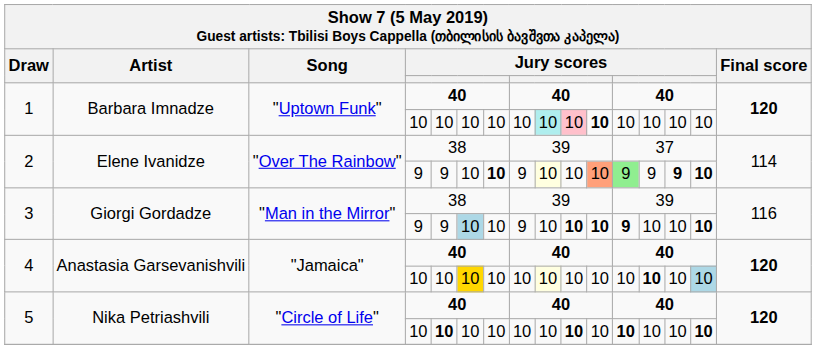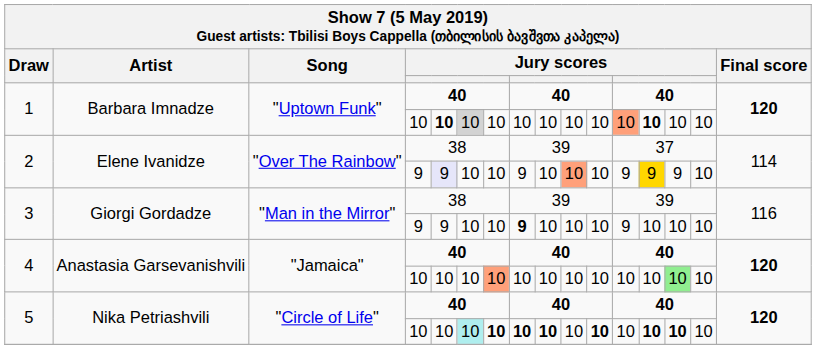(444, 122) normal -> (444, 122) bold
(470, 122) no background -> (470, 122) lightgrey background
(548, 122) paleturquoise background -> (548, 122) no background
(574, 122) pink background -> (574, 122) no background
(600, 122) bold -> (600, 122) normal
(626, 122) no background -> (626, 122) lightsalmon background
(652, 122) normal -> (652, 122) bold
(444, 174) no background -> (444, 174) lavender background
(496, 174) bold -> (496, 174) normal
(548, 174) lightyellow background -> (548, 174) no background
(574, 174) no background -> (574, 174) lightsalmon background
(600, 174) lightsalmon background -> (600, 174) no background
(626, 174) lightgreen background -> (626, 174) no background
(652, 174) no background -> (652, 174) gold background
(678, 174) bold -> (678, 174) normal
(704, 174) bold -> (704, 174) normal
(470, 226) lightblue background -> (470, 226) no background
(522, 226) normal -> (522, 226) bold
(574, 226) bold -> (574, 226) normal
(600, 226) bold -> (600, 226) normal
(626, 226) bold -> (626, 226) normal
(704, 226) bold -> (704, 226) normal
(470, 278) gold background -> (470, 278) no background
(496, 278) no background -> (496, 278) lightsalmon background
(548, 278) lightyellow background -> (548, 278) no background
(652, 278) bold -> (652, 278) normal
(678, 278) no background -> (678, 278) lightgreen background
(704, 278) lightblue background -> (704, 278) no background
(444, 331) bold -> (444, 331) normal
(470, 331) no background -> (470, 331) paleturquoise background
(496, 331) normal -> (496, 331) bold
(522, 331) normal -> (522, 331) bold
(548, 331) normal -> (548, 331) bold
(574, 331) bold -> (574, 331) normal
(600, 331) normal -> (600, 331) bold
(626, 331) bold -> (626, 331) normal
(652, 331) normal -> (652, 331) bold
(678, 331) normal -> (678, 331) bold
(704, 331) bold -> (704, 331) normal
